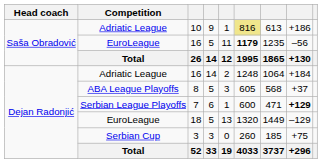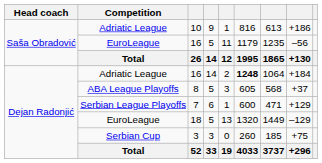(247, 28) khaki background -> (247, 28) no background
(247, 43) bold -> (247, 43) normal
(247, 74) normal -> (247, 74) bold
(300, 105) bold -> (300, 105) normal
